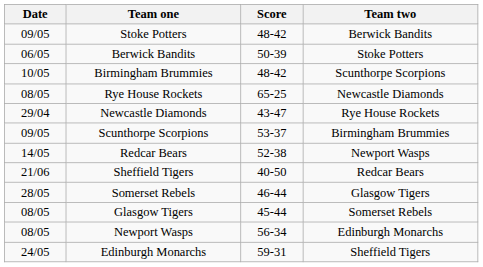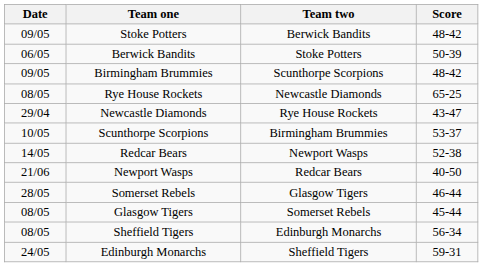columns swapped: (272, 14) <-> (390, 14)
(35, 73) 10/05 -> (35, 73) 09/05
(35, 133) 09/05 -> (35, 133) 10/05
(153, 172) Sheffield Tigers -> (153, 172) Newport Wasps
(153, 232) Newport Wasps -> (153, 232) Sheffield Tigers
